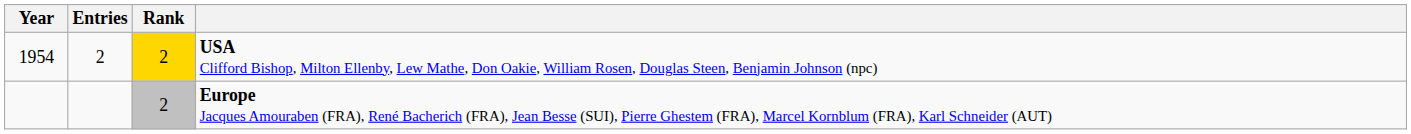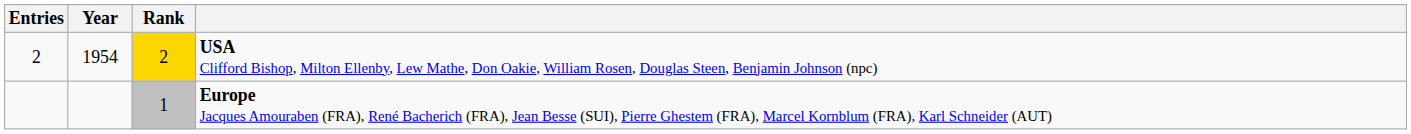columns swapped: (36, 18) <-> (100, 18)
(164, 104) 2 -> (164, 104) 1
